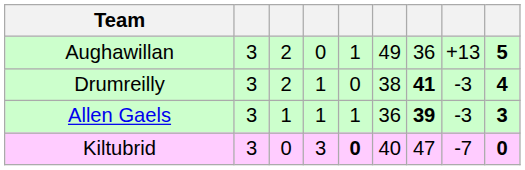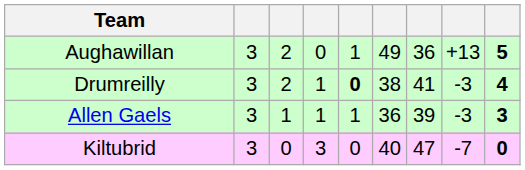(355, 84) normal -> (355, 84) bold
(424, 84) bold -> (424, 84) normal
(424, 116) bold -> (424, 116) normal
(355, 148) bold -> (355, 148) normal
